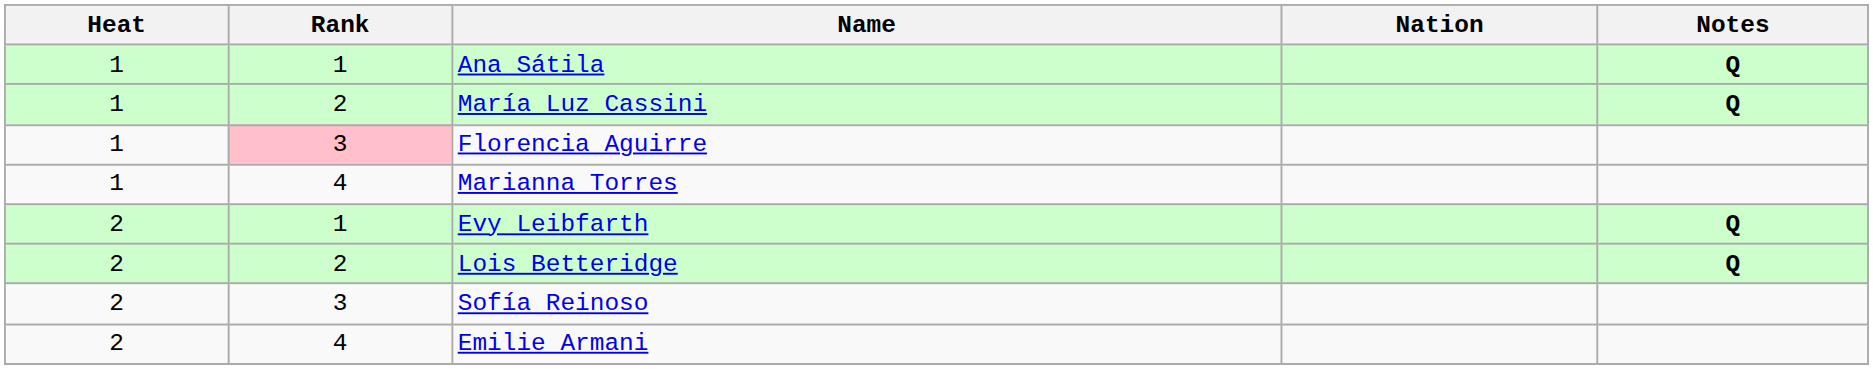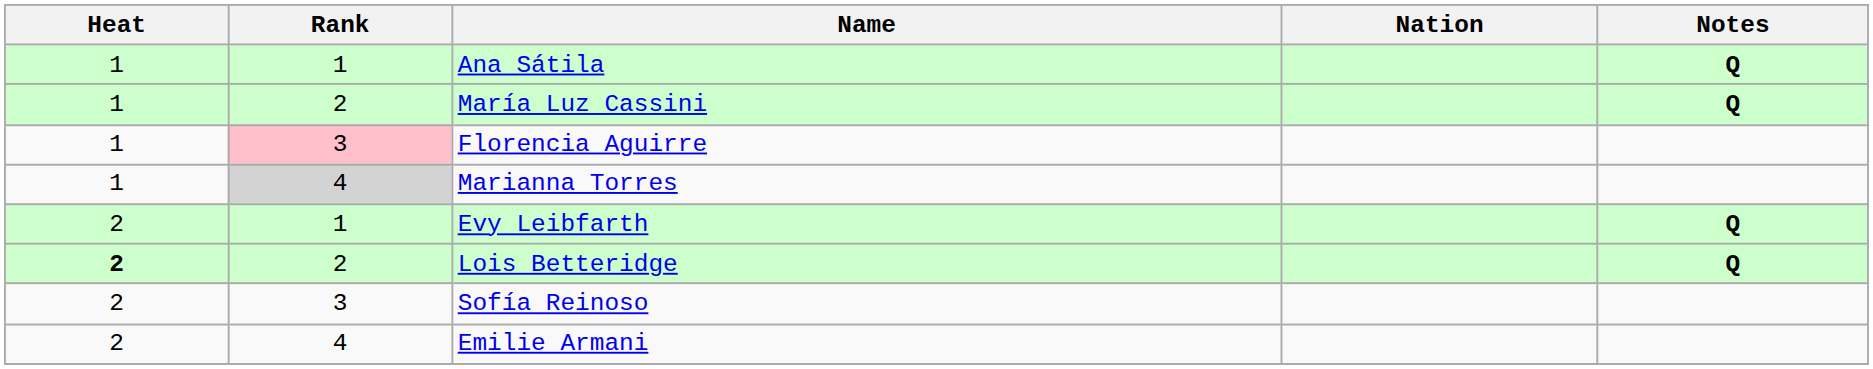(340, 184) no background -> (340, 184) lightgrey background
(117, 264) normal -> (117, 264) bold
